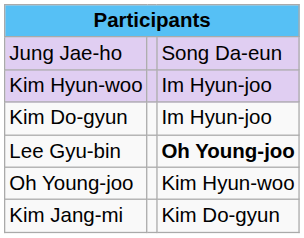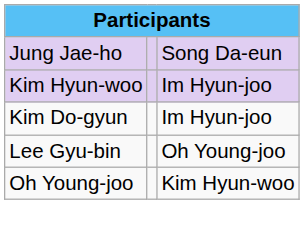(228, 150) bold -> (223, 150) normal
- row: (66, 215)
